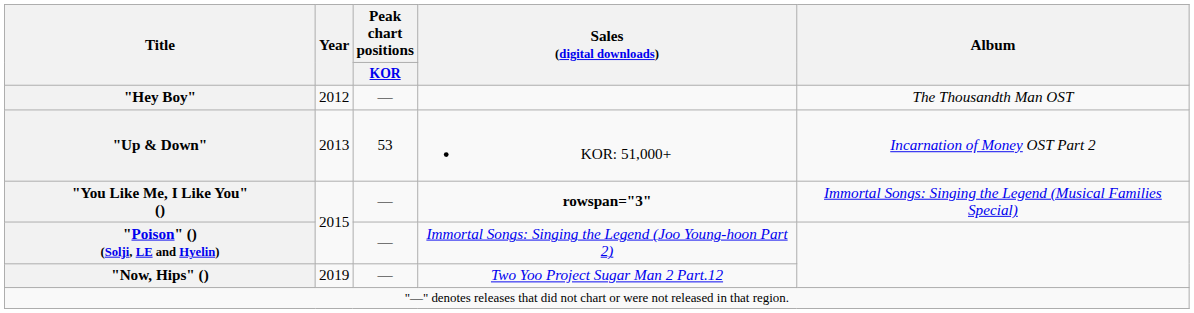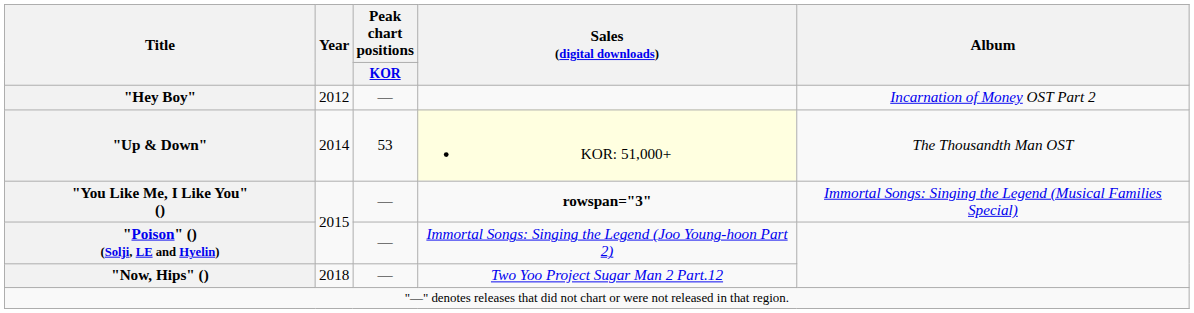(993, 97) The Thousandth Man OST -> (993, 97) Incarnation of Money OST Part 2
(334, 145) 2013 -> (334, 145) 2014
(607, 154) no background -> (607, 154) lightyellow background
(993, 145) Incarnation of Money OST Part 2 -> (993, 145) The Thousandth Man OST
(334, 275) 2019 -> (334, 275) 2018
